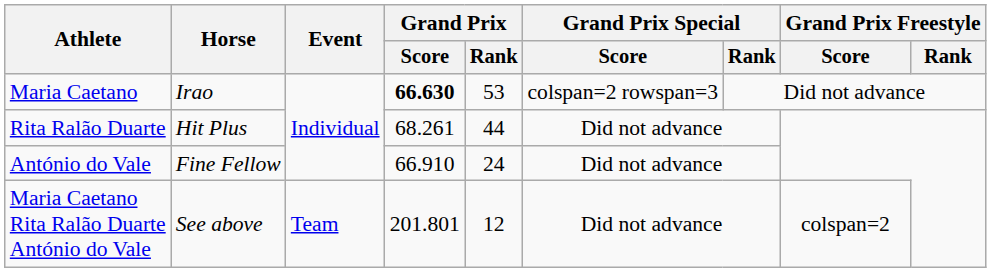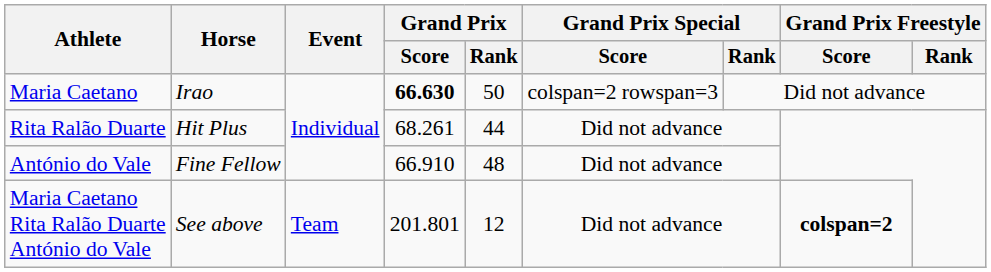(494, 92) 53 -> (494, 92) 50
(494, 163) 24 -> (494, 163) 48
(845, 224) normal -> (846, 224) bold
